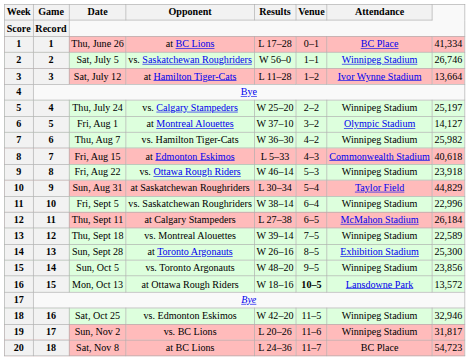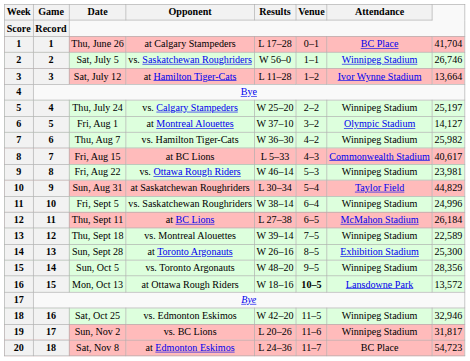(190, 44) at BC Lions -> (190, 44) at Calgary Stampeders
(448, 44) 41,334 -> (448, 44) 41,704
(190, 156) at Edmonton Eskimos -> (190, 156) at BC Lions
(448, 156) 40,618 -> (448, 156) 40,617
(448, 172) 23,918 -> (448, 172) 23,981
(448, 204) 22,996 -> (448, 204) 24,996
(190, 220) at Calgary Stampeders -> (190, 220) at BC Lions
(448, 268) 23,856 -> (448, 268) 28,356
(190, 348) at BC Lions -> (190, 348) at Edmonton Eskimos
